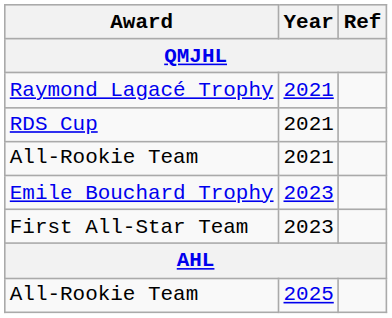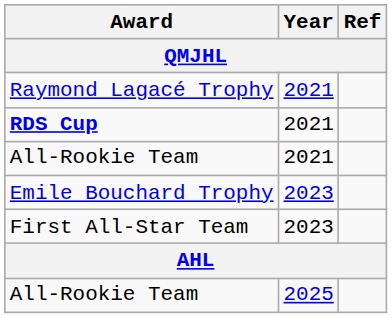(54, 124) normal -> (54, 124) bold
